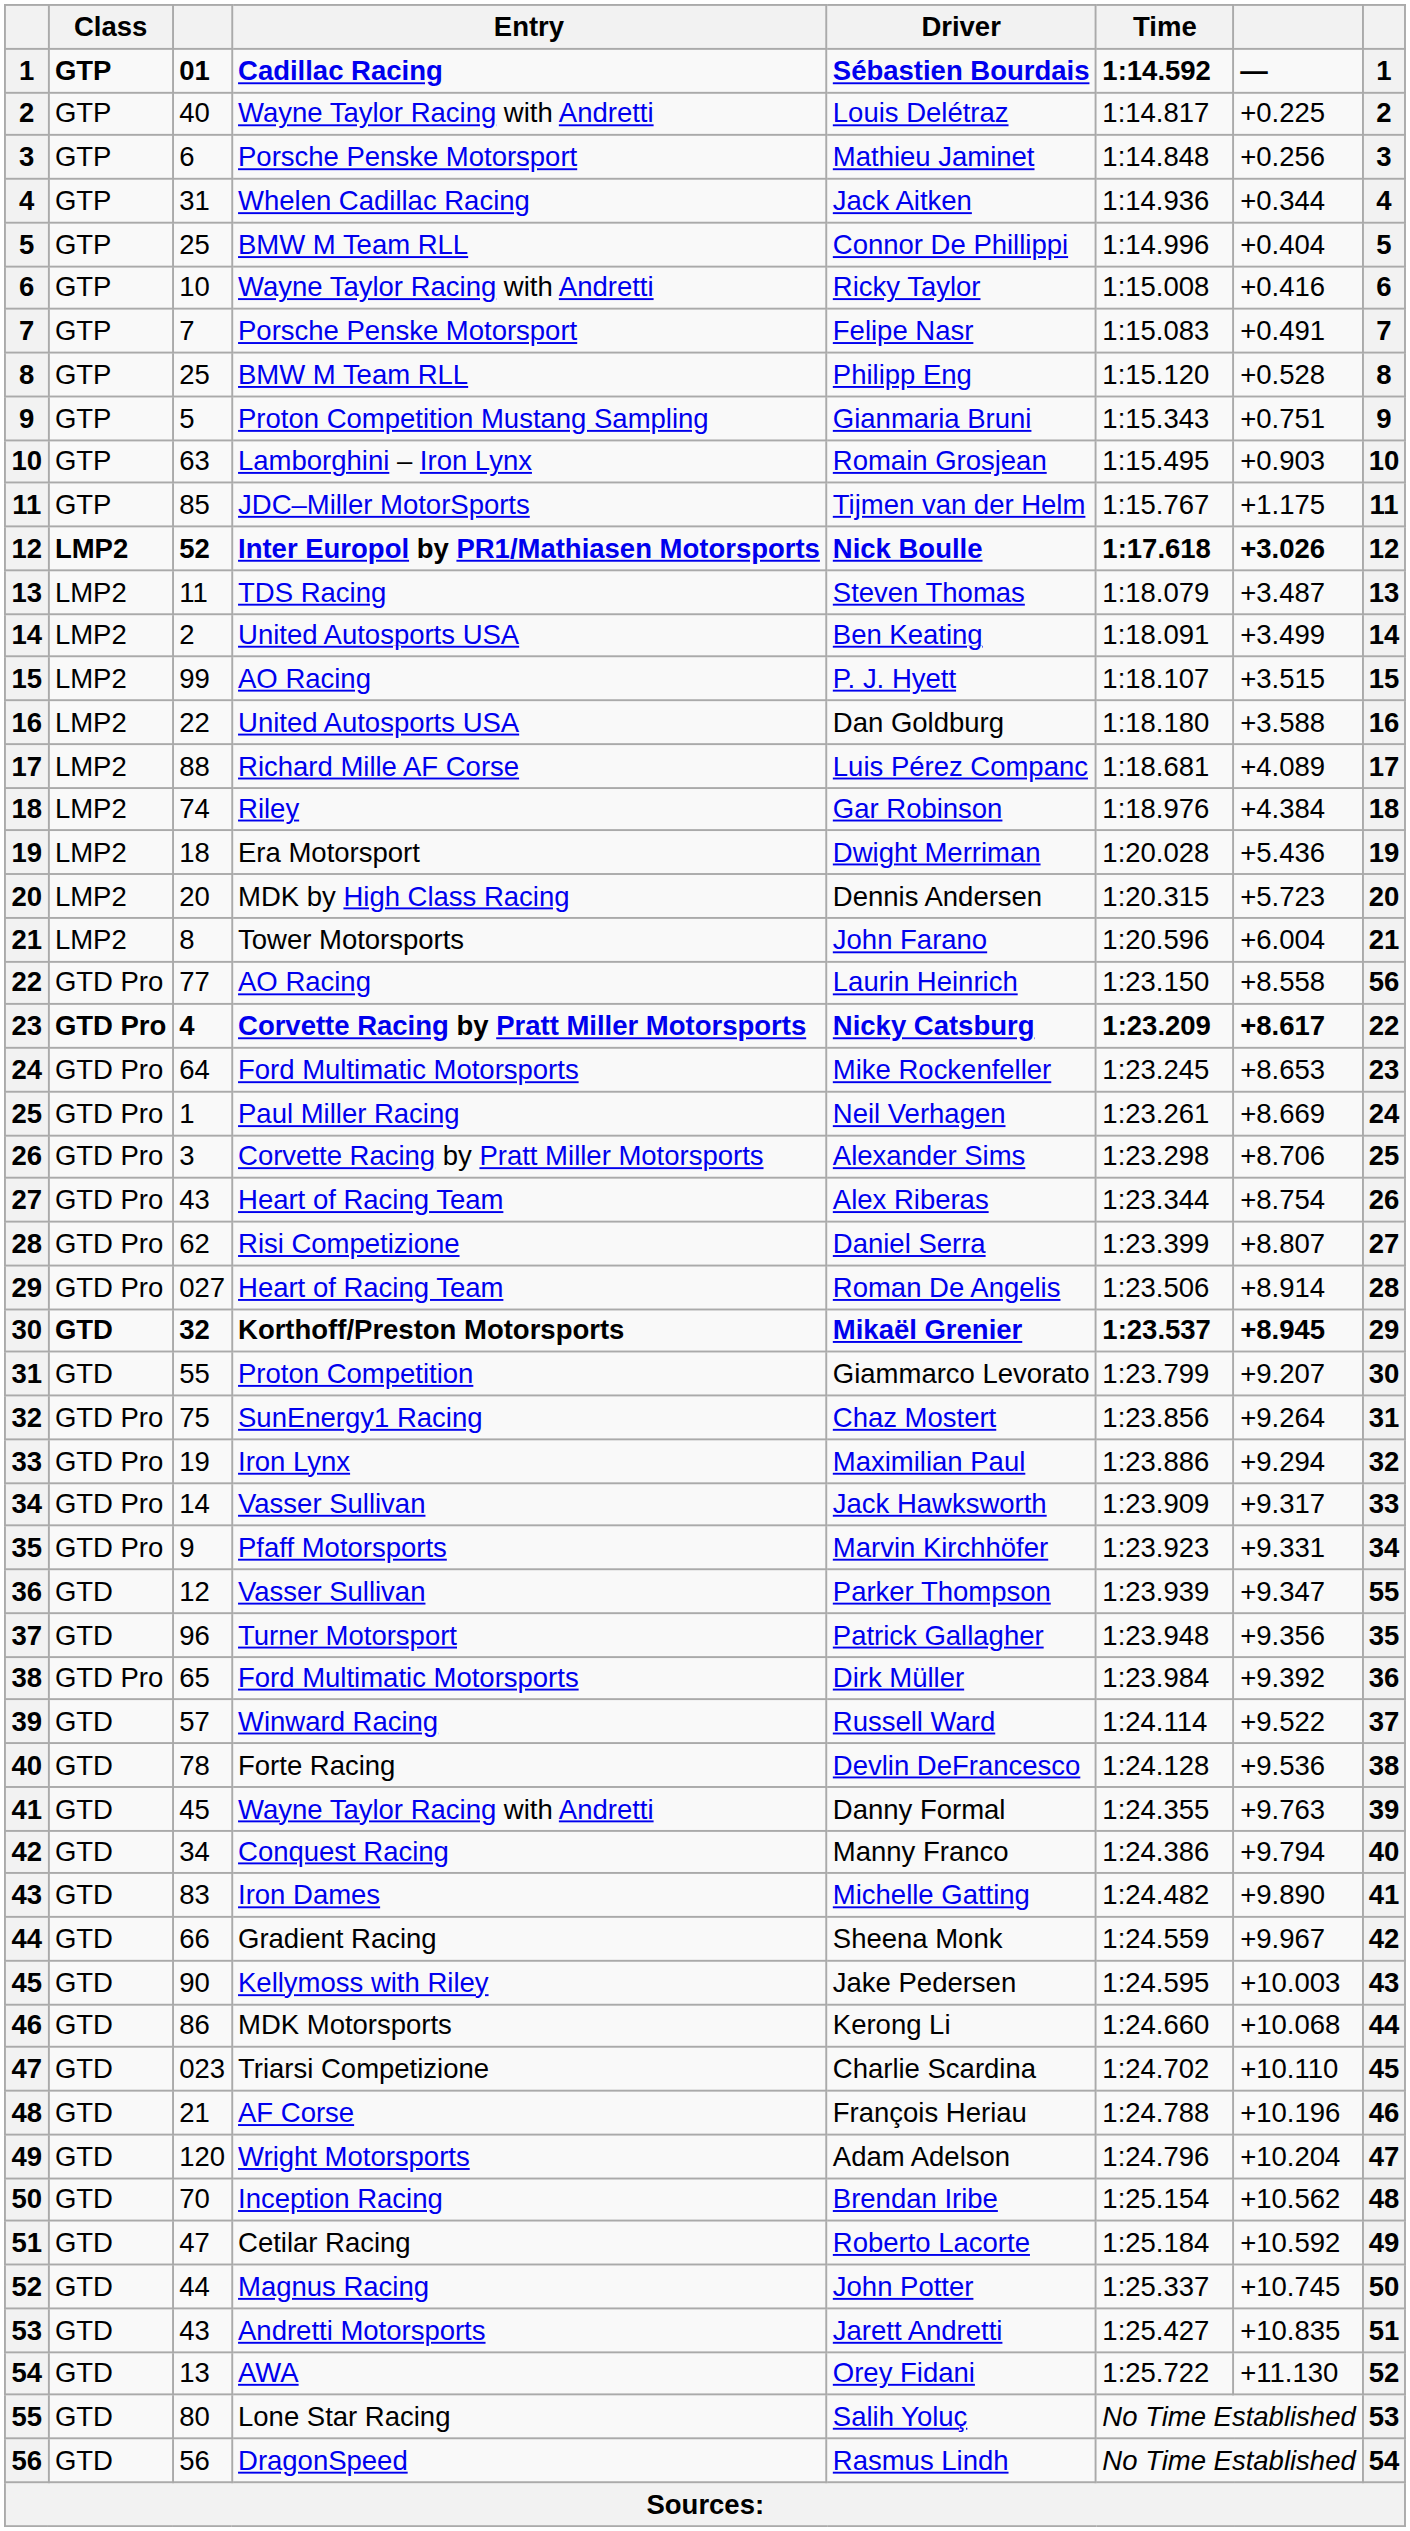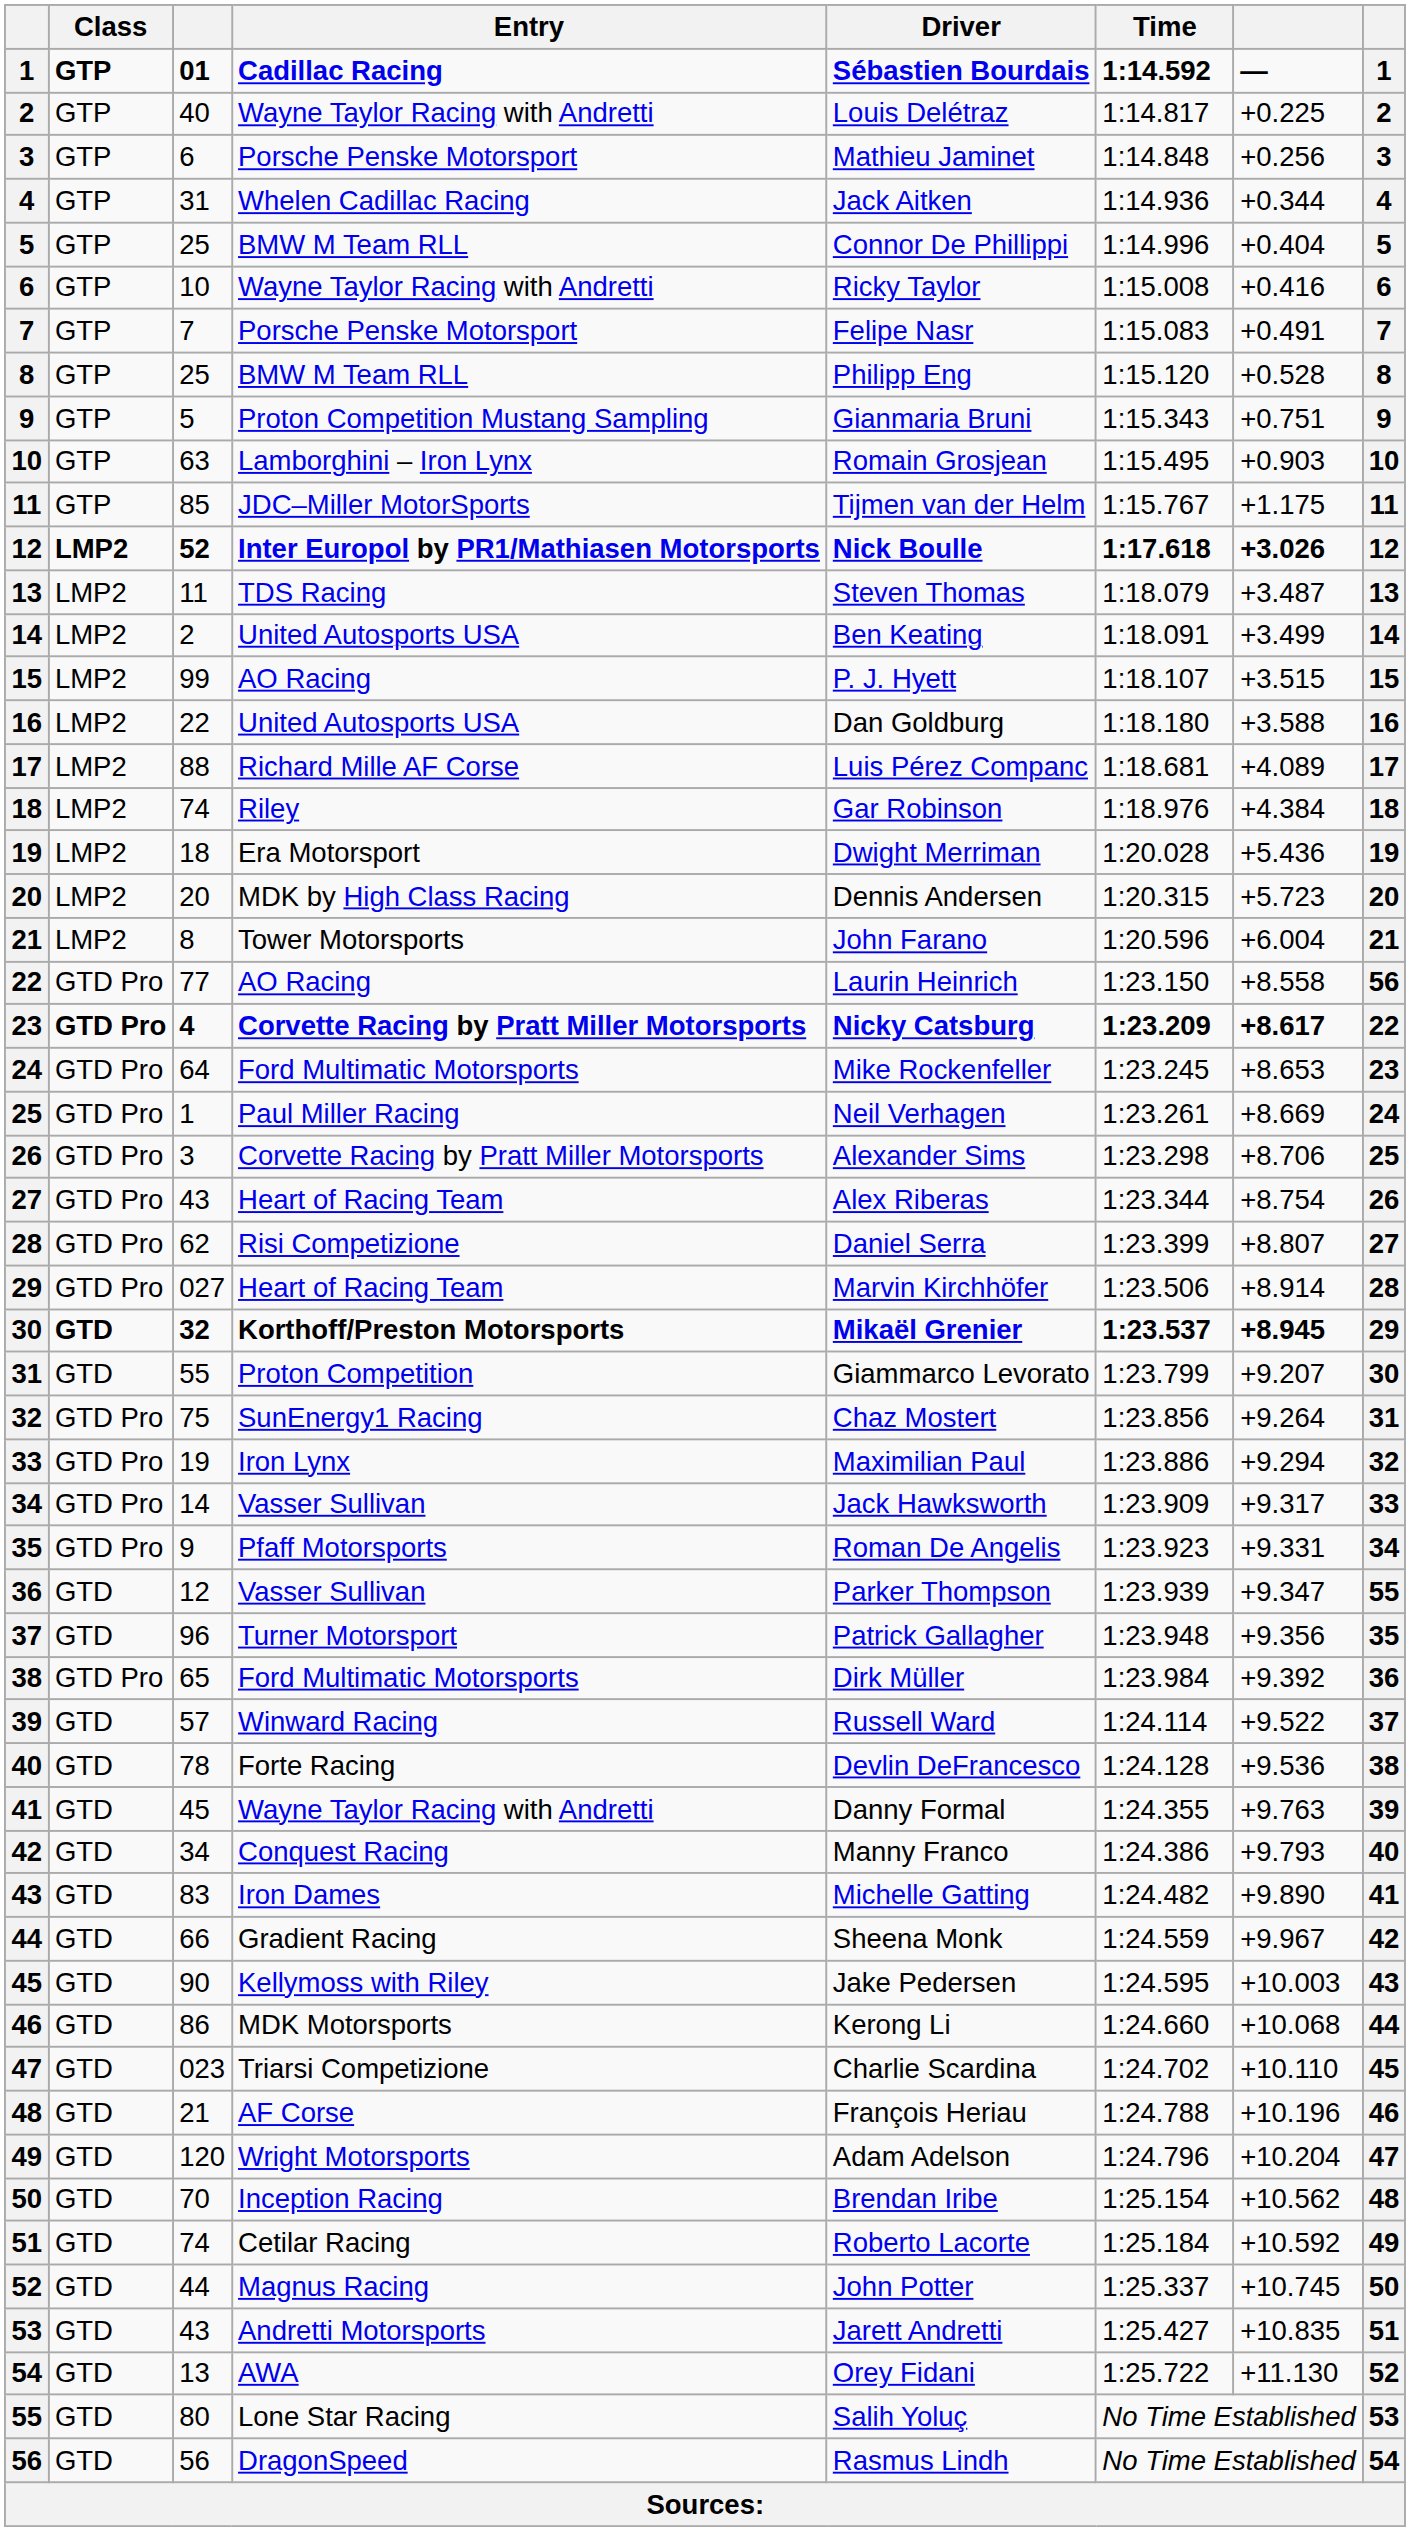(947, 1287) Roman De Angelis -> (941, 1287) Marvin Kirchhöfer
(941, 1548) Marvin Kirchhöfer -> (947, 1548) Roman De Angelis
(1283, 1852) +9.794 -> (1283, 1852) +9.793
(195, 2243) 47 -> (195, 2243) 74
